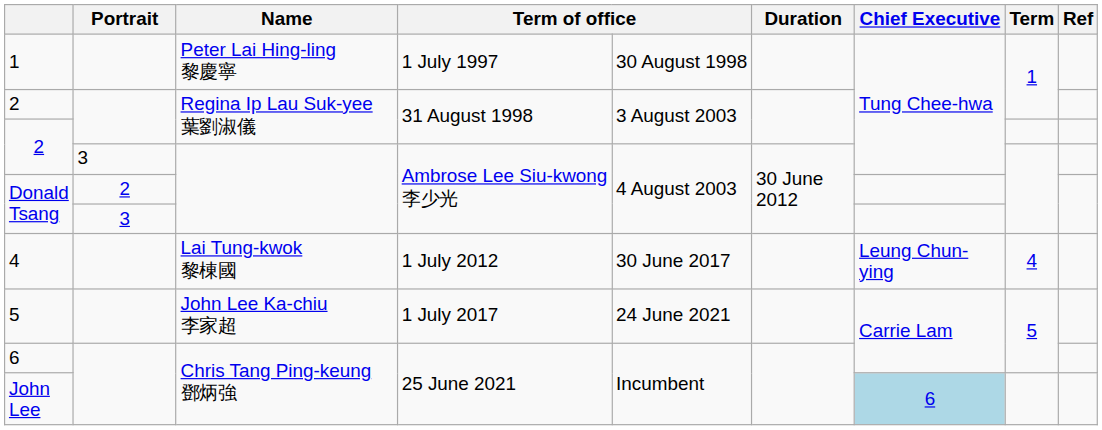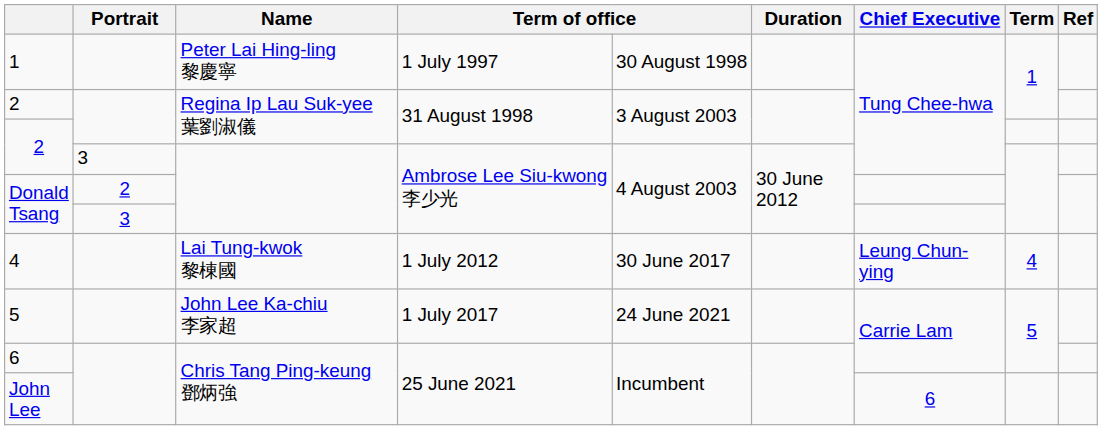(930, 398) lightblue background -> (930, 398) no background
